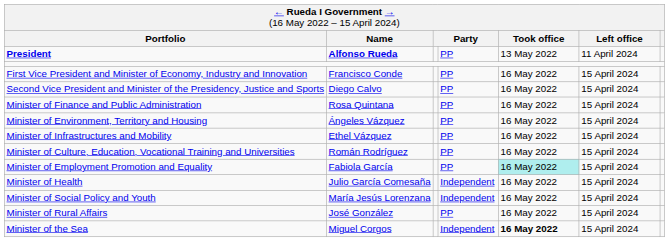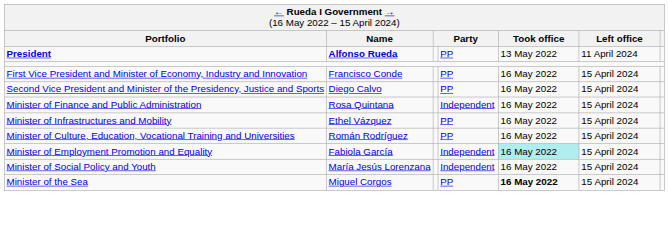(447, 105) PP -> (467, 105) Independent
- row: (107, 120)
(447, 167) PP -> (467, 151) Independent
- row: (45, 182)
- row: (57, 213)
(467, 228) Independent -> (447, 182) PP
